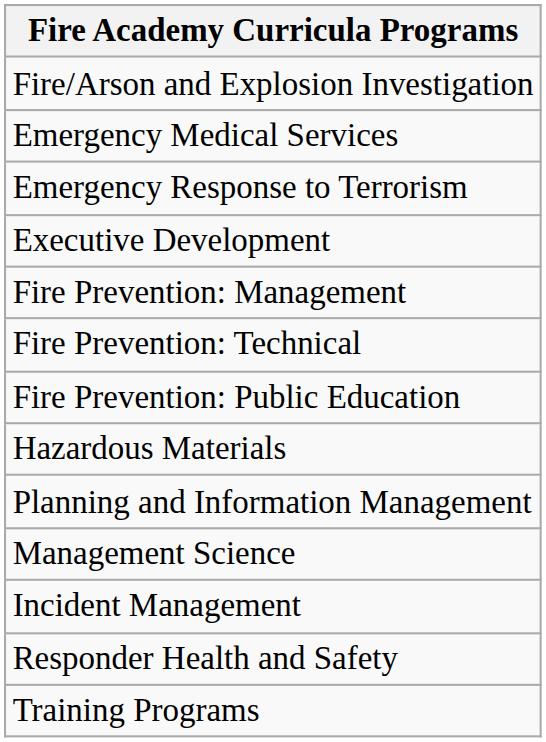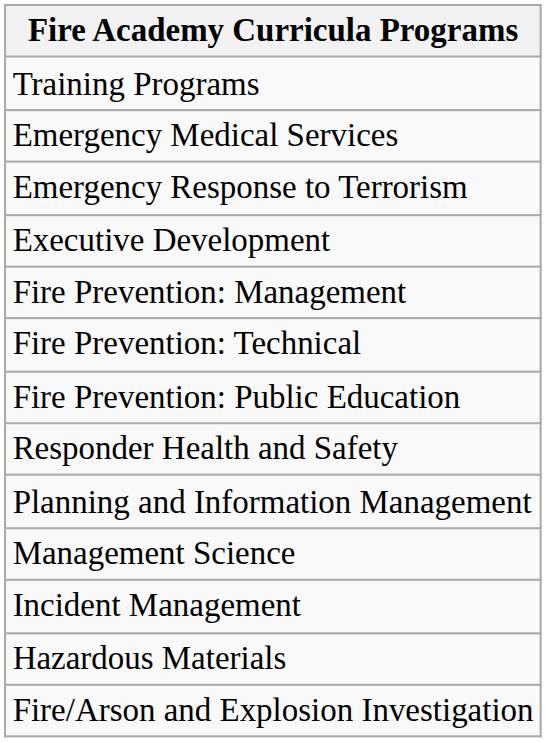(273, 82) Fire/Arson and Explosion Investigation -> (136, 82) Training Programs
(149, 448) Hazardous Materials -> (205, 448) Responder Health and Safety
(205, 657) Responder Health and Safety -> (149, 657) Hazardous Materials
(136, 710) Training Programs -> (273, 710) Fire/Arson and Explosion Investigation
